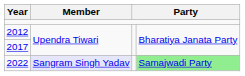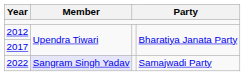(175, 63) lightgreen background -> (175, 63) no background
